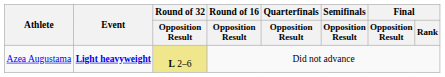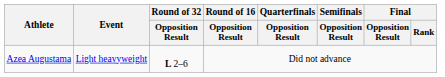(113, 59) bold -> (111, 59) normal
(180, 65) khaki background -> (176, 65) no background
